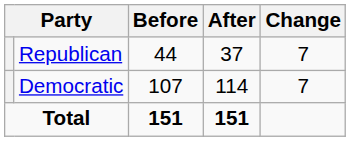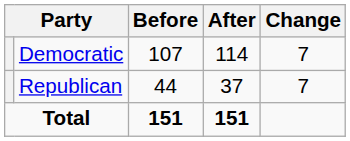rows swapped: (71, 86) <-> (71, 53)
